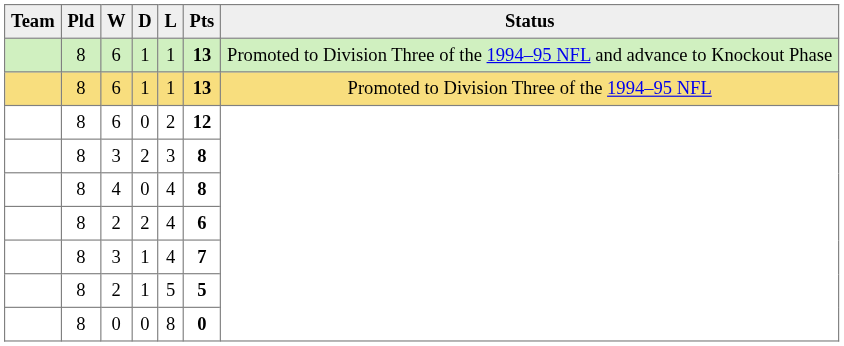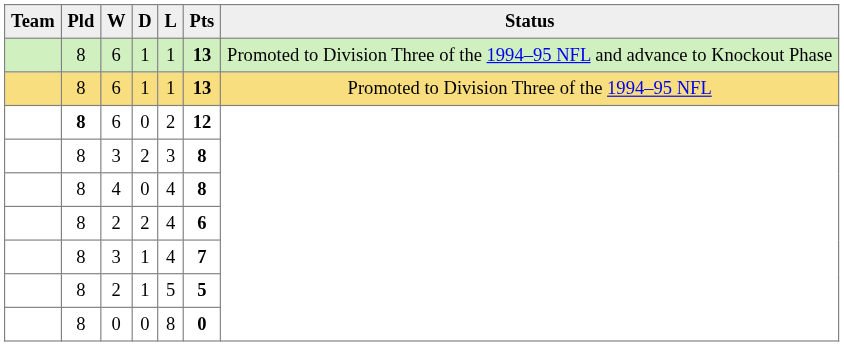(81, 122) normal -> (81, 122) bold
